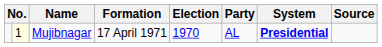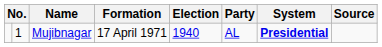(18, 33) lightyellow background -> (18, 33) no background
(186, 33) 1970 -> (186, 33) 1940
